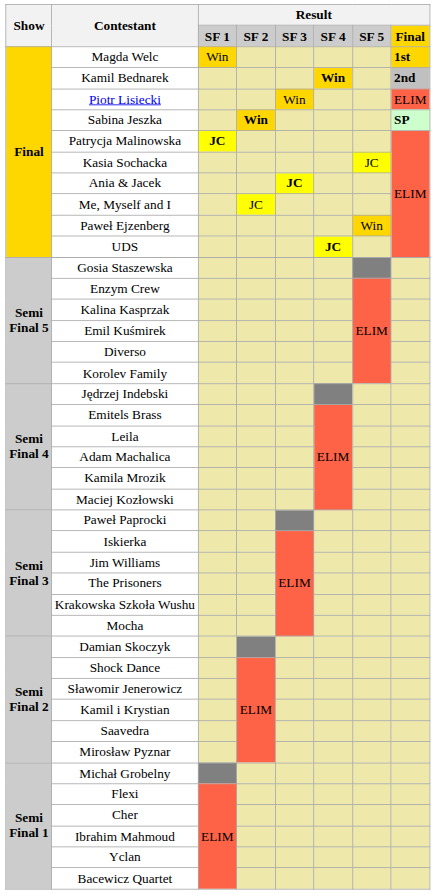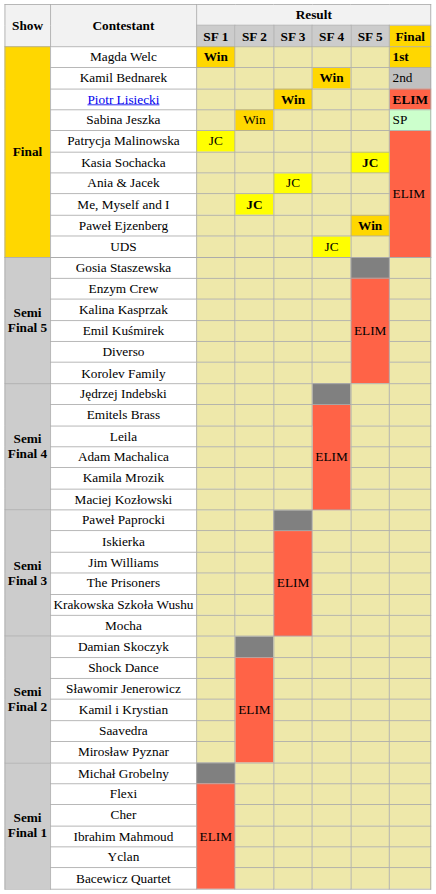(217, 57) normal -> (216, 57) bold
(405, 78) bold -> (402, 78) normal
(294, 99) normal -> (293, 99) bold
(410, 99) normal -> (410, 99) bold
(256, 120) bold -> (254, 120) normal
(402, 120) bold -> (400, 120) normal
(217, 141) bold -> (216, 141) normal
(372, 162) normal -> (370, 162) bold
(294, 183) bold -> (293, 183) normal
(256, 204) normal -> (254, 204) bold
(372, 225) normal -> (370, 225) bold
(333, 246) bold -> (332, 246) normal
